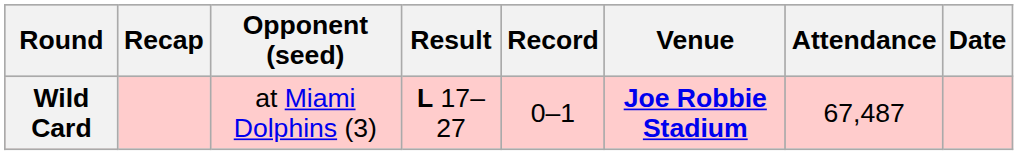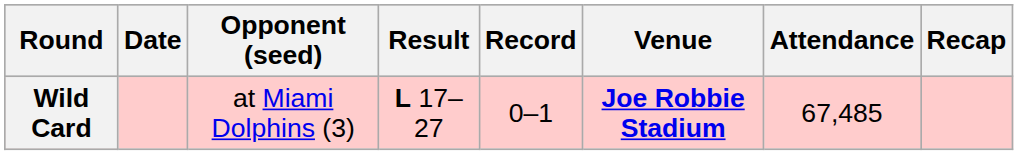columns swapped: (978, 40) <-> (164, 40)
(864, 112) 67,487 -> (842, 112) 67,485
